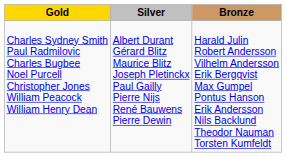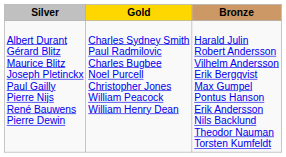columns swapped: (57, 12) <-> (151, 12)
